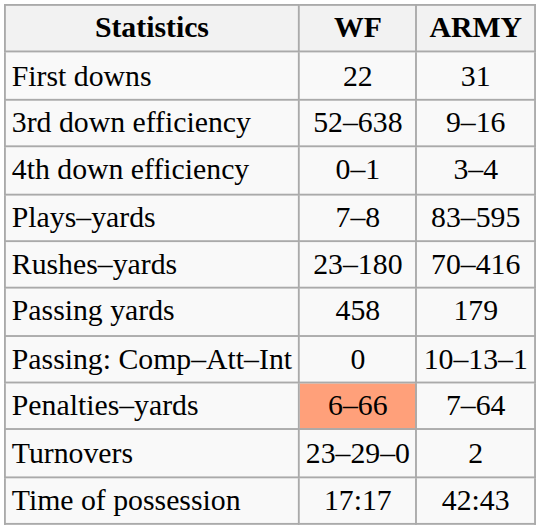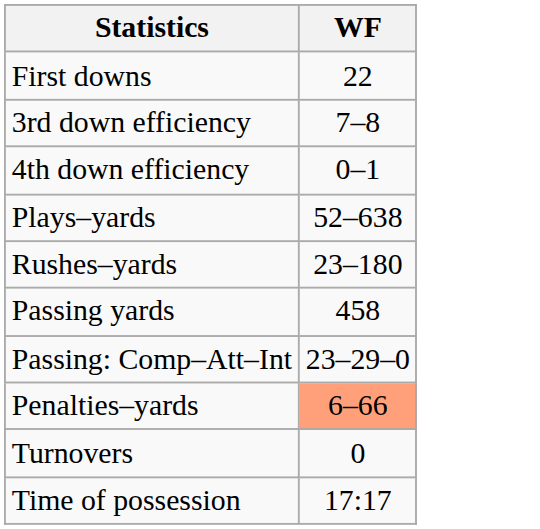- column: (476, 28)
(358, 122) 52–638 -> (358, 122) 7–8
(358, 216) 7–8 -> (358, 216) 52–638
(358, 358) 0 -> (358, 358) 23–29–0
(358, 452) 23–29–0 -> (358, 452) 0
